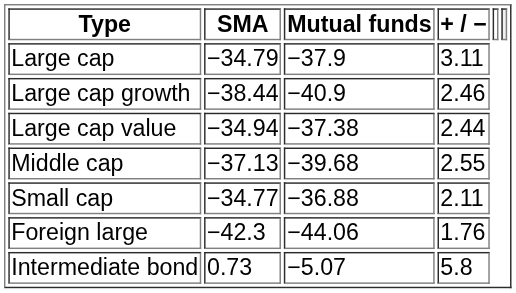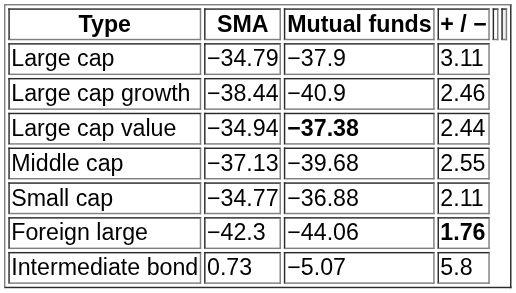(323, 128) normal -> (323, 128) bold
(463, 232) normal -> (463, 232) bold
